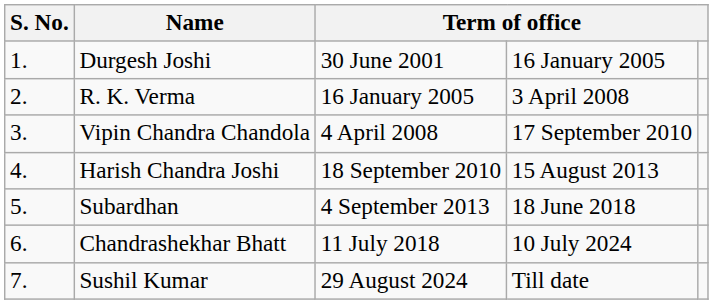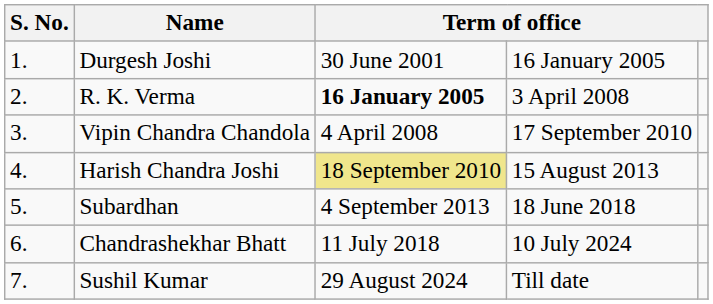(397, 96) normal -> (403, 96) bold
(411, 170) no background -> (411, 170) khaki background
